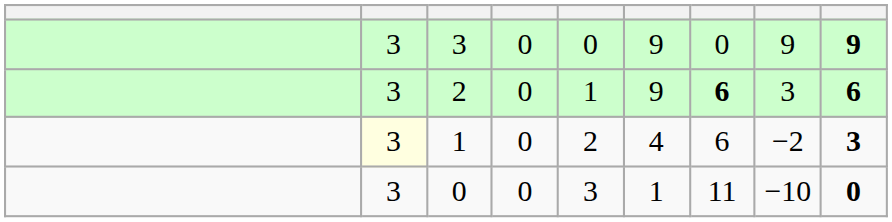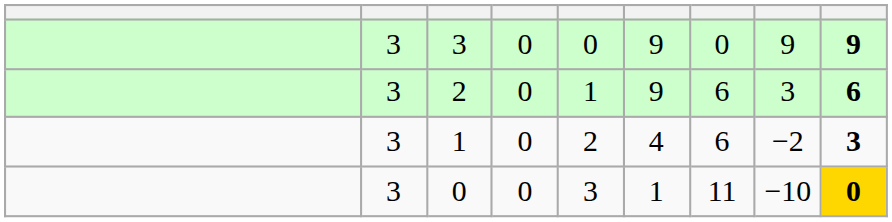(722, 92) bold -> (722, 92) normal
(393, 141) lightyellow background -> (393, 141) no background
(853, 190) no background -> (853, 190) gold background
